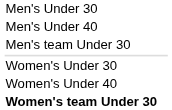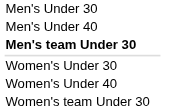(68, 45) normal -> (71, 45) bold
(81, 102) bold -> (78, 102) normal
